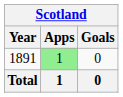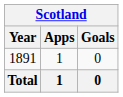(59, 59) lightgreen background -> (59, 59) no background
